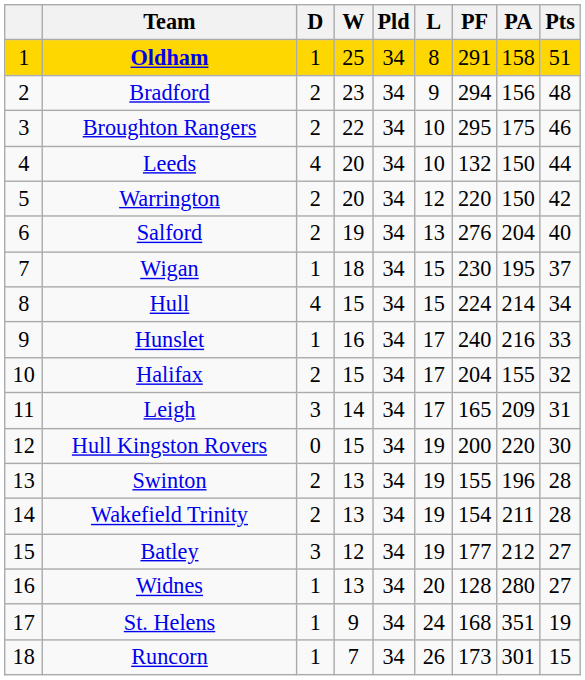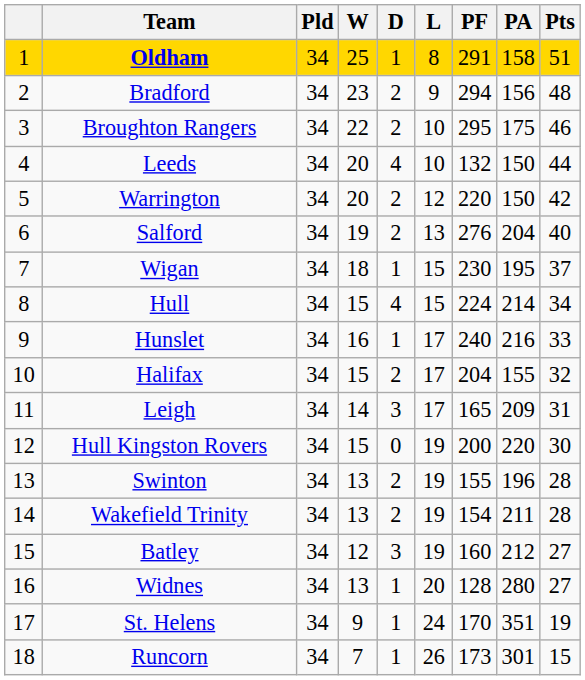columns swapped: (394, 22) <-> (315, 22)
(475, 551) 177 -> (475, 551) 160
(475, 621) 168 -> (475, 621) 170
